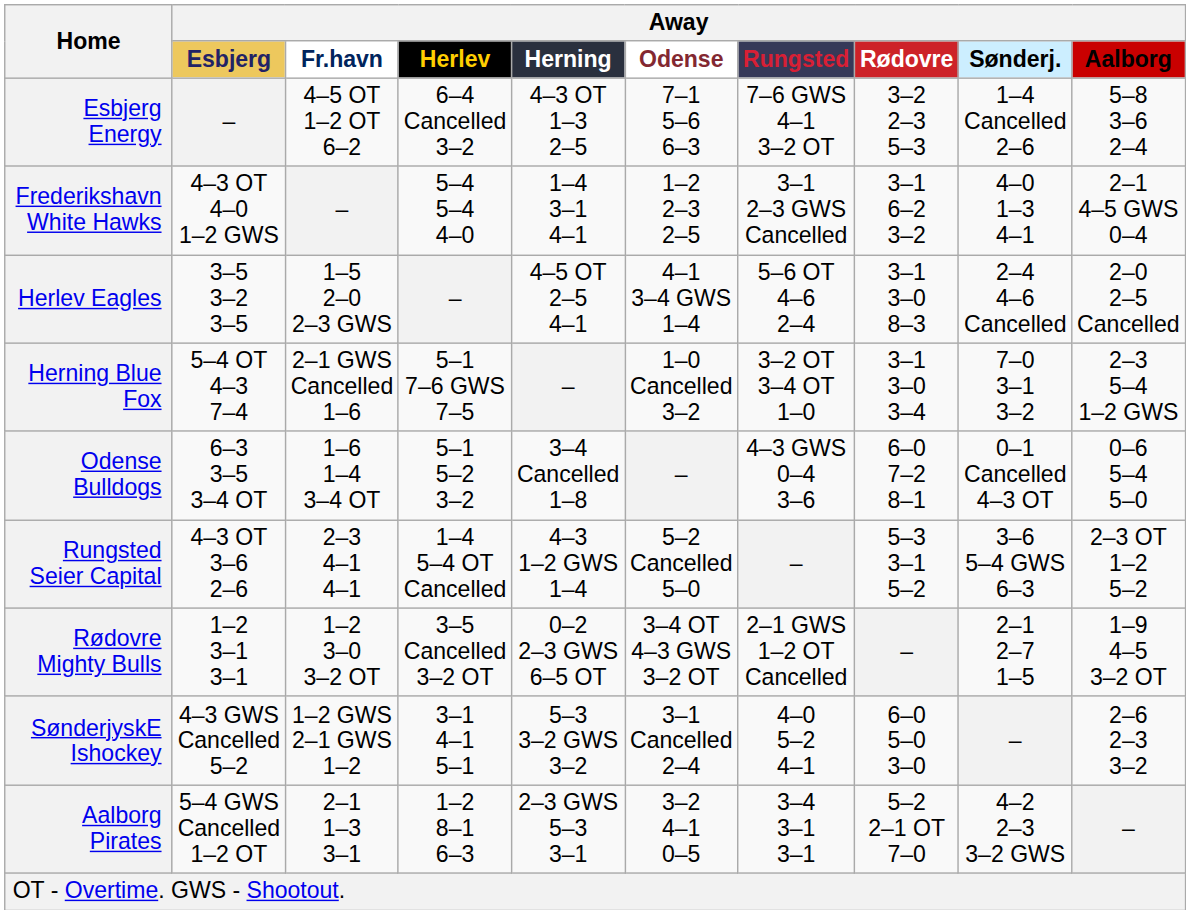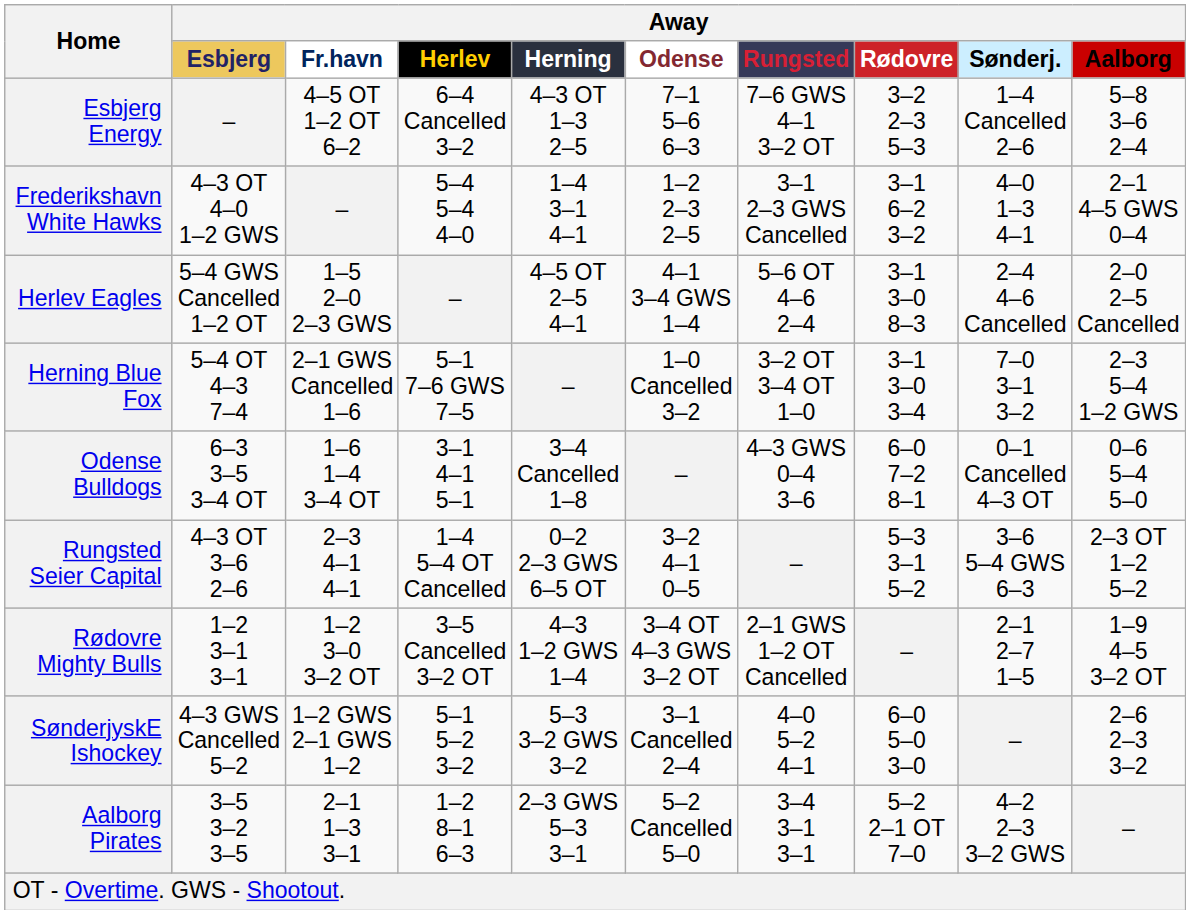(229, 298) 3–5 3–2 3–5 -> (229, 298) 5–4 GWS Cancelled 1–2 OT
(455, 475) 5–1 5–2 3–2 -> (455, 475) 3–1 4–1 5–1
(568, 563) 4–3 1–2 GWS 1–4 -> (568, 563) 0–2 2–3 GWS 6–5 OT
(681, 563) 5–2 Cancelled 5–0 -> (681, 563) 3–2 4–1 0–5
(568, 652) 0–2 2–3 GWS 6–5 OT -> (568, 652) 4–3 1–2 GWS 1–4
(455, 740) 3–1 4–1 5–1 -> (455, 740) 5–1 5–2 3–2
(229, 828) 5–4 GWS Cancelled 1–2 OT -> (229, 828) 3–5 3–2 3–5
(681, 828) 3–2 4–1 0–5 -> (681, 828) 5–2 Cancelled 5–0
